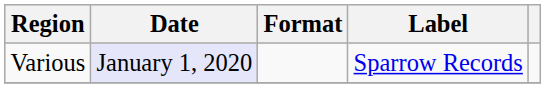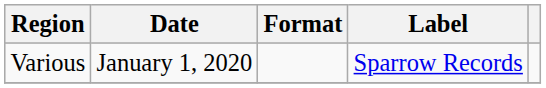(174, 62) lavender background -> (174, 62) no background
